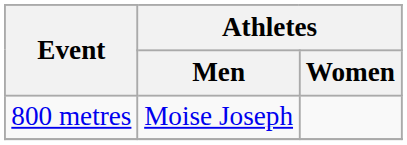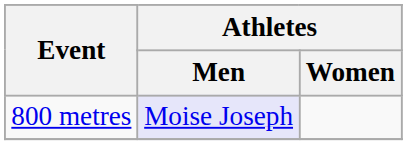(219, 117) no background -> (219, 117) lavender background
